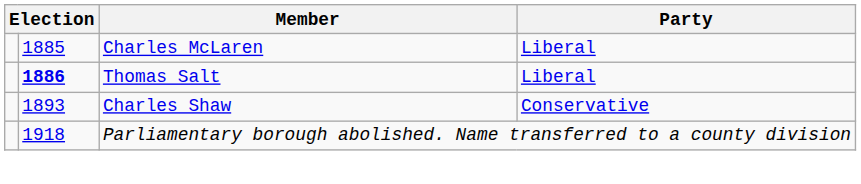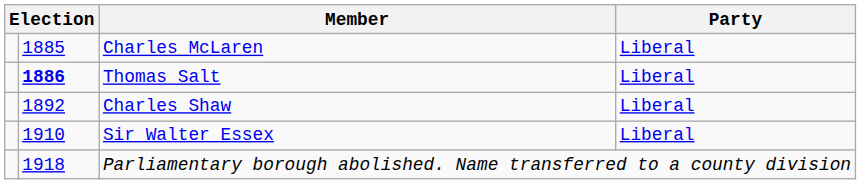(44, 106) 1893 -> (44, 106) 1892
(585, 106) Conservative -> (657, 106) Liberal
+ row: (188, 135)
